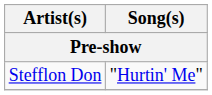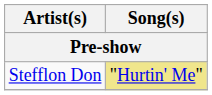(156, 75) no background -> (156, 75) khaki background
